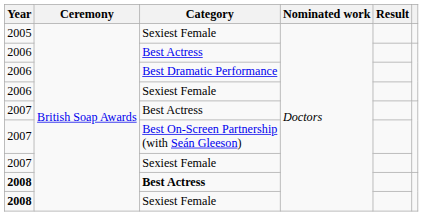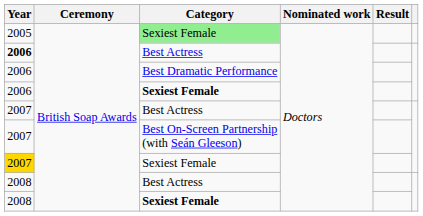(179, 33) no background -> (179, 33) lightgreen background
(19, 52) normal -> (19, 52) bold
(179, 91) normal -> (181, 91) bold
(19, 162) no background -> (19, 162) gold background
(19, 182) bold -> (19, 182) normal
(174, 182) bold -> (172, 182) normal
(19, 201) bold -> (19, 201) normal
(179, 201) normal -> (181, 201) bold
